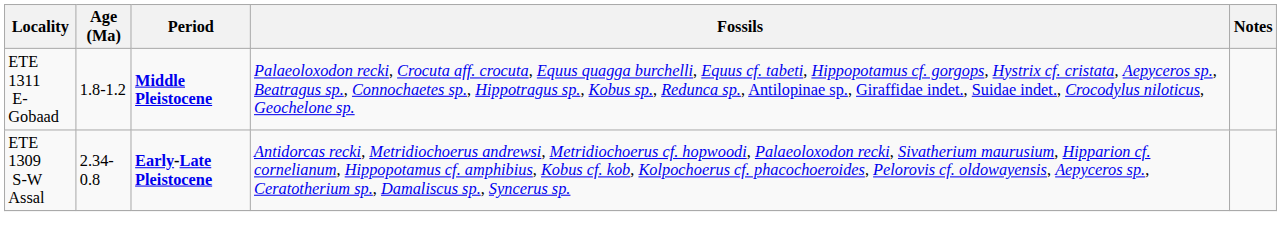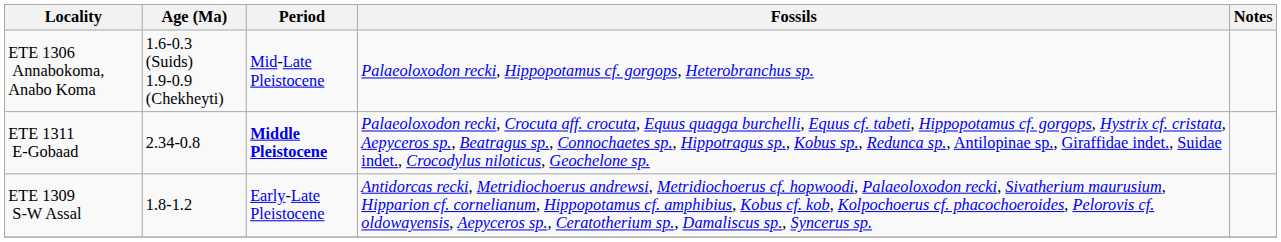+ row: (56, 70)
(103, 89) 1.8-1.2 -> (173, 142) 2.34-0.8
(97, 170) 2.34-0.8 -> (169, 205) 1.8-1.2
(174, 170) bold -> (287, 205) normal
